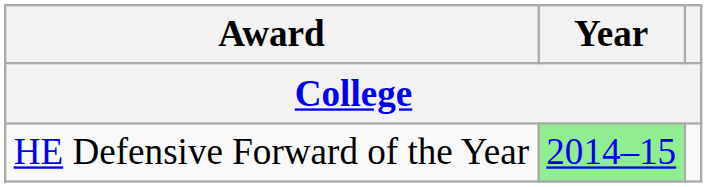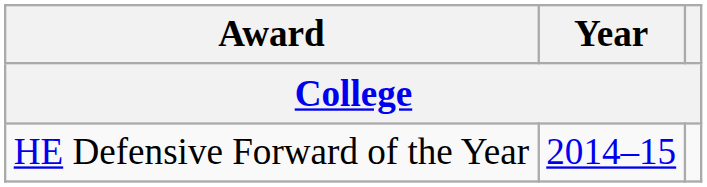(611, 151) lightgreen background -> (611, 151) no background
